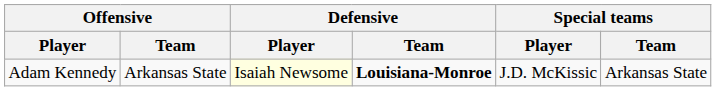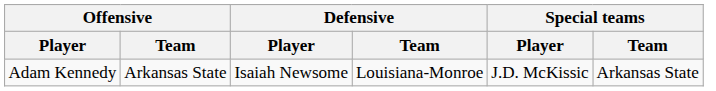(291, 72) lightyellow background -> (291, 72) no background
(424, 72) bold -> (420, 72) normal
